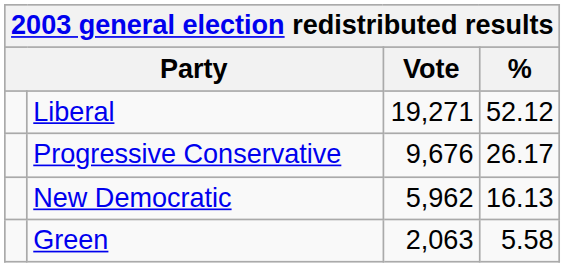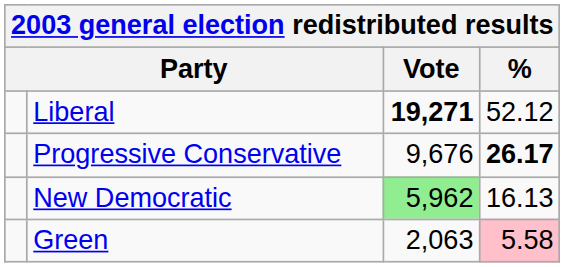(432, 111) normal -> (432, 111) bold
(520, 154) normal -> (520, 154) bold
(440, 197) no background -> (440, 197) lightgreen background
(527, 240) no background -> (527, 240) pink background
